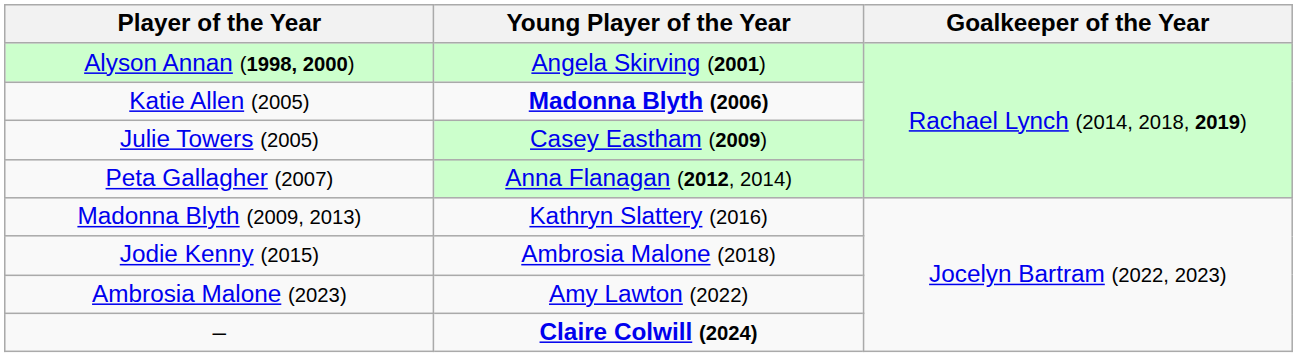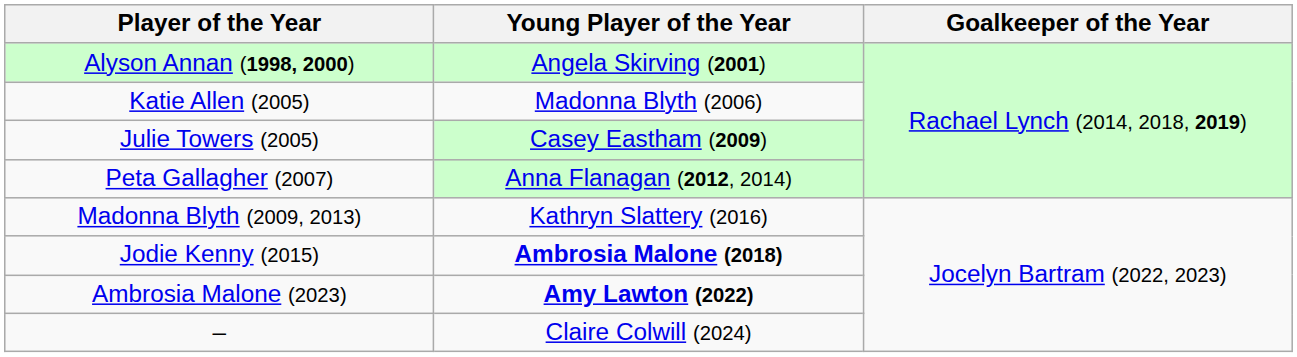(649, 100) bold -> (649, 100) normal
(649, 255) normal -> (649, 255) bold
(649, 293) normal -> (649, 293) bold
(649, 332) bold -> (649, 332) normal
